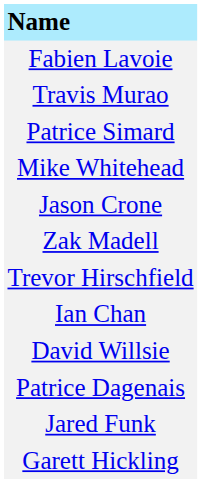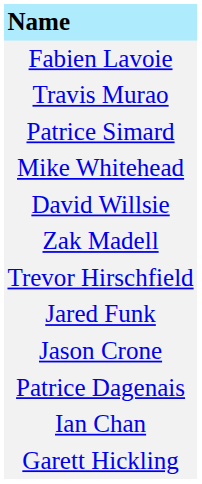(101, 204) Jason Crone -> (101, 204) David Willsie
(101, 314) Ian Chan -> (101, 314) Jared Funk
(101, 350) David Willsie -> (101, 350) Jason Crone
(101, 423) Jared Funk -> (101, 423) Ian Chan
